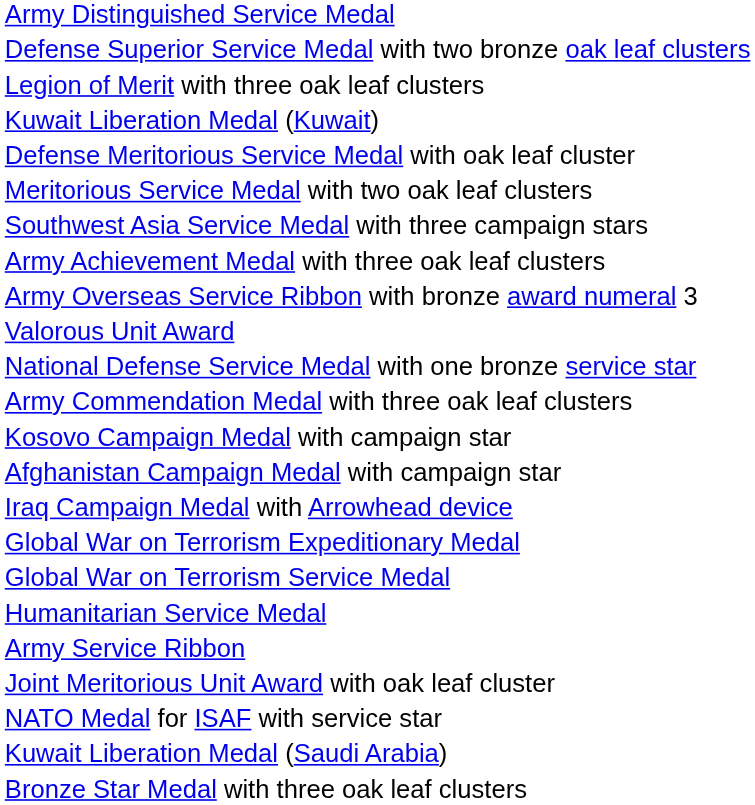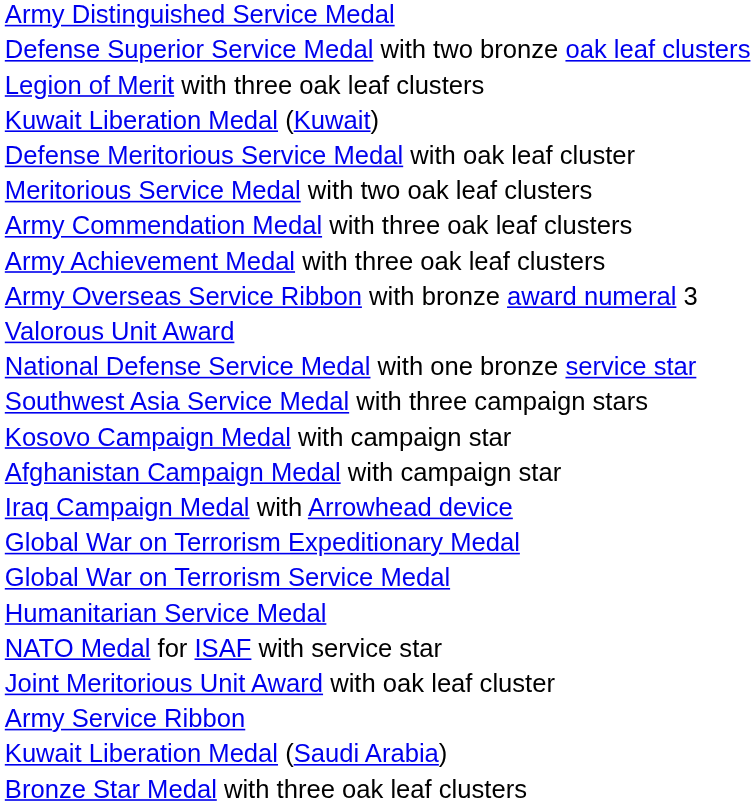(326, 226) Southwest Asia Service Medal with three campaign stars -> (319, 226) Army Commendation Medal with three oak leaf clusters
(319, 402) Army Commendation Medal with three oak leaf clusters -> (326, 402) Southwest Asia Service Medal with three campaign stars
(125, 648) Army Service Ribbon -> (223, 648) NATO Medal for ISAF with service star
(223, 718) NATO Medal for ISAF with service star -> (125, 718) Army Service Ribbon
